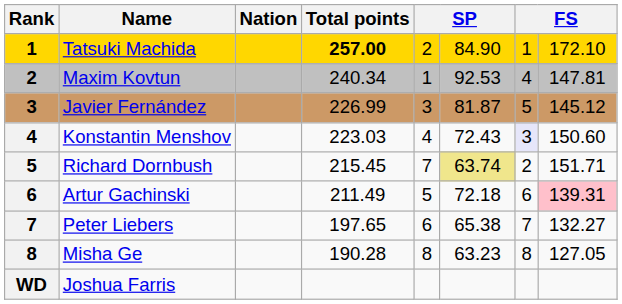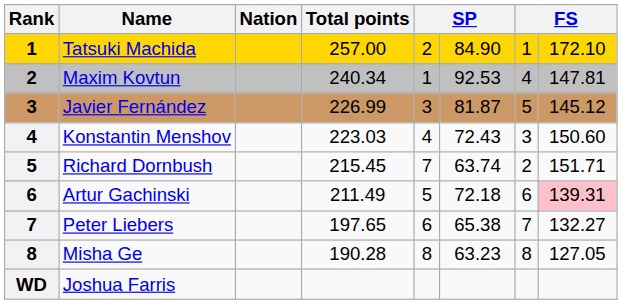(358, 48) bold -> (358, 48) normal
(527, 136) lavender background -> (527, 136) no background
(478, 166) khaki background -> (478, 166) no background
